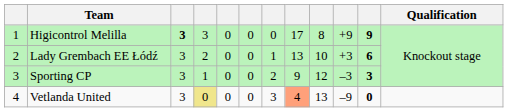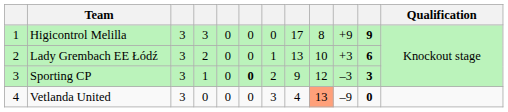(182, 35) bold -> (182, 35) normal
(251, 76) normal -> (251, 76) bold
(205, 97) khaki background -> (205, 97) no background
(297, 97) lightsalmon background -> (297, 97) no background
(321, 97) no background -> (321, 97) lightsalmon background
